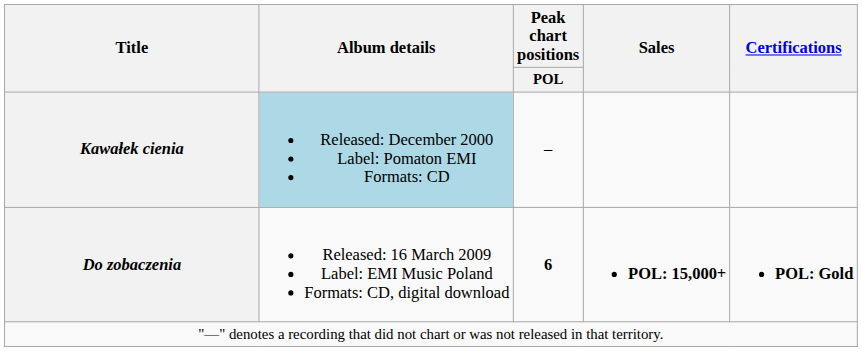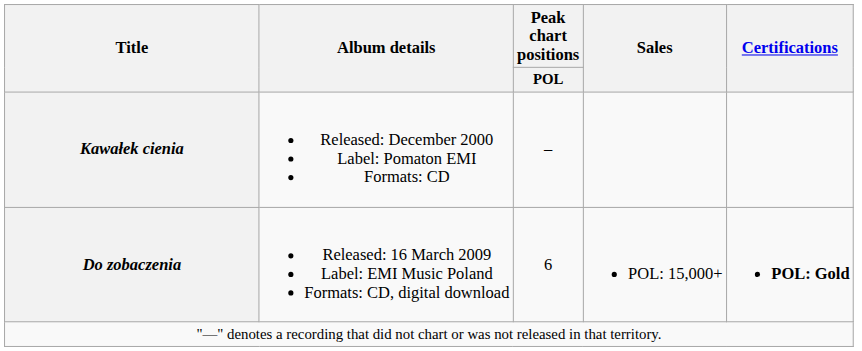(386, 159) lightblue background -> (386, 159) no background
(548, 264) bold -> (548, 264) normal
(657, 274) bold -> (655, 274) normal
